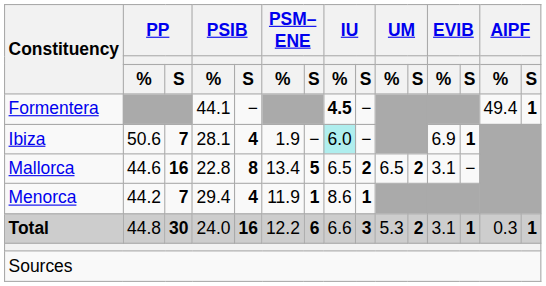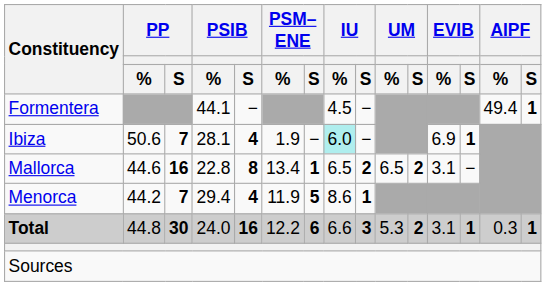(340, 108) bold -> (340, 108) normal
(315, 168) 5 -> (315, 168) 1
(315, 198) 1 -> (315, 198) 5
